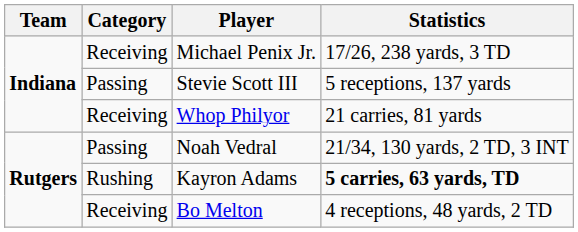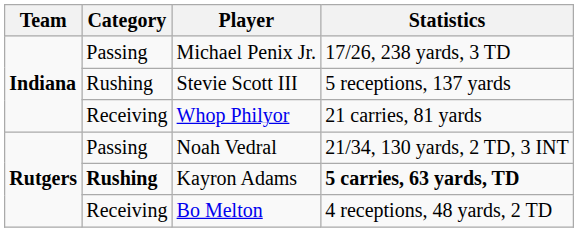(127, 52) Receiving -> (117, 52) Passing
(117, 83) Passing -> (120, 83) Rushing
(120, 178) normal -> (122, 178) bold
